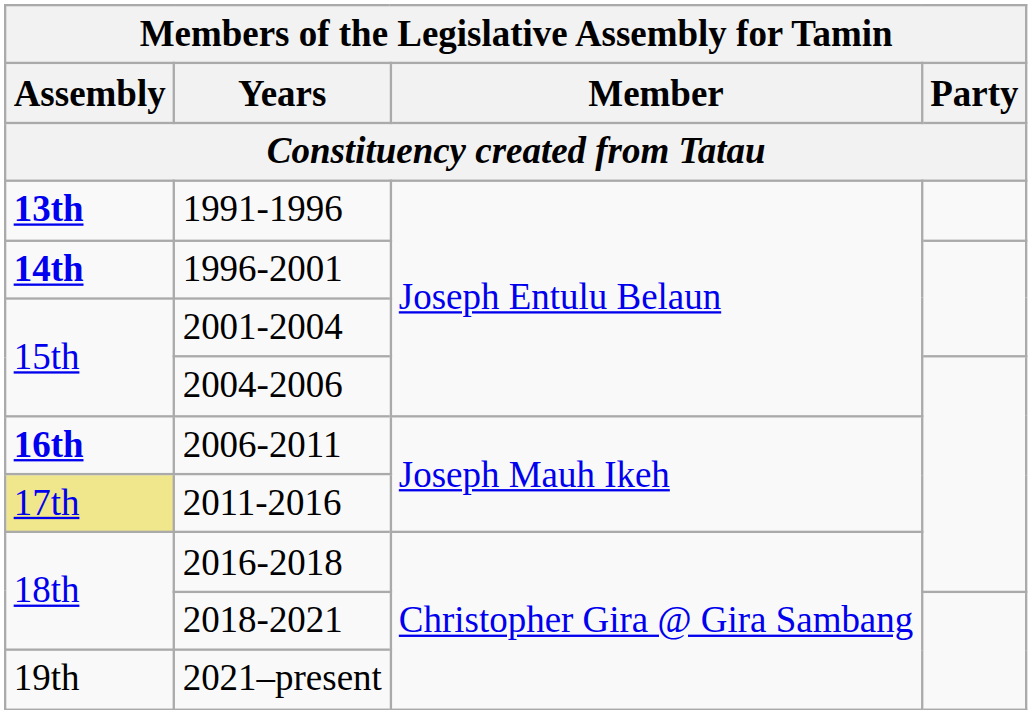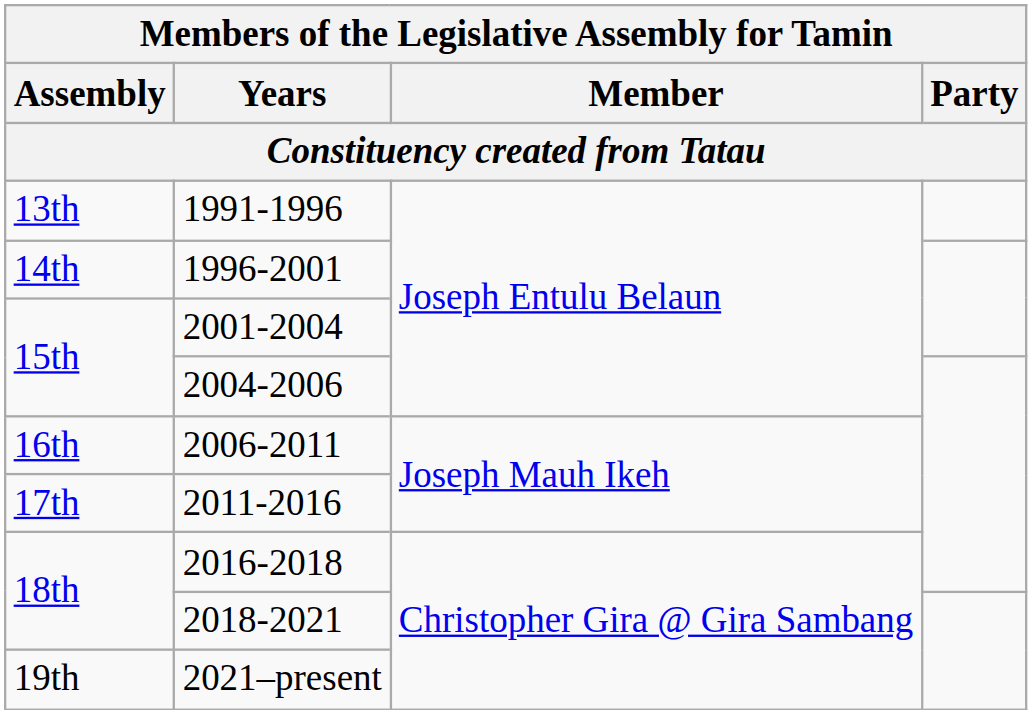(49, 209) bold -> (47, 209) normal
(49, 268) bold -> (47, 268) normal
(49, 444) bold -> (47, 444) normal
(47, 502) khaki background -> (47, 502) no background
